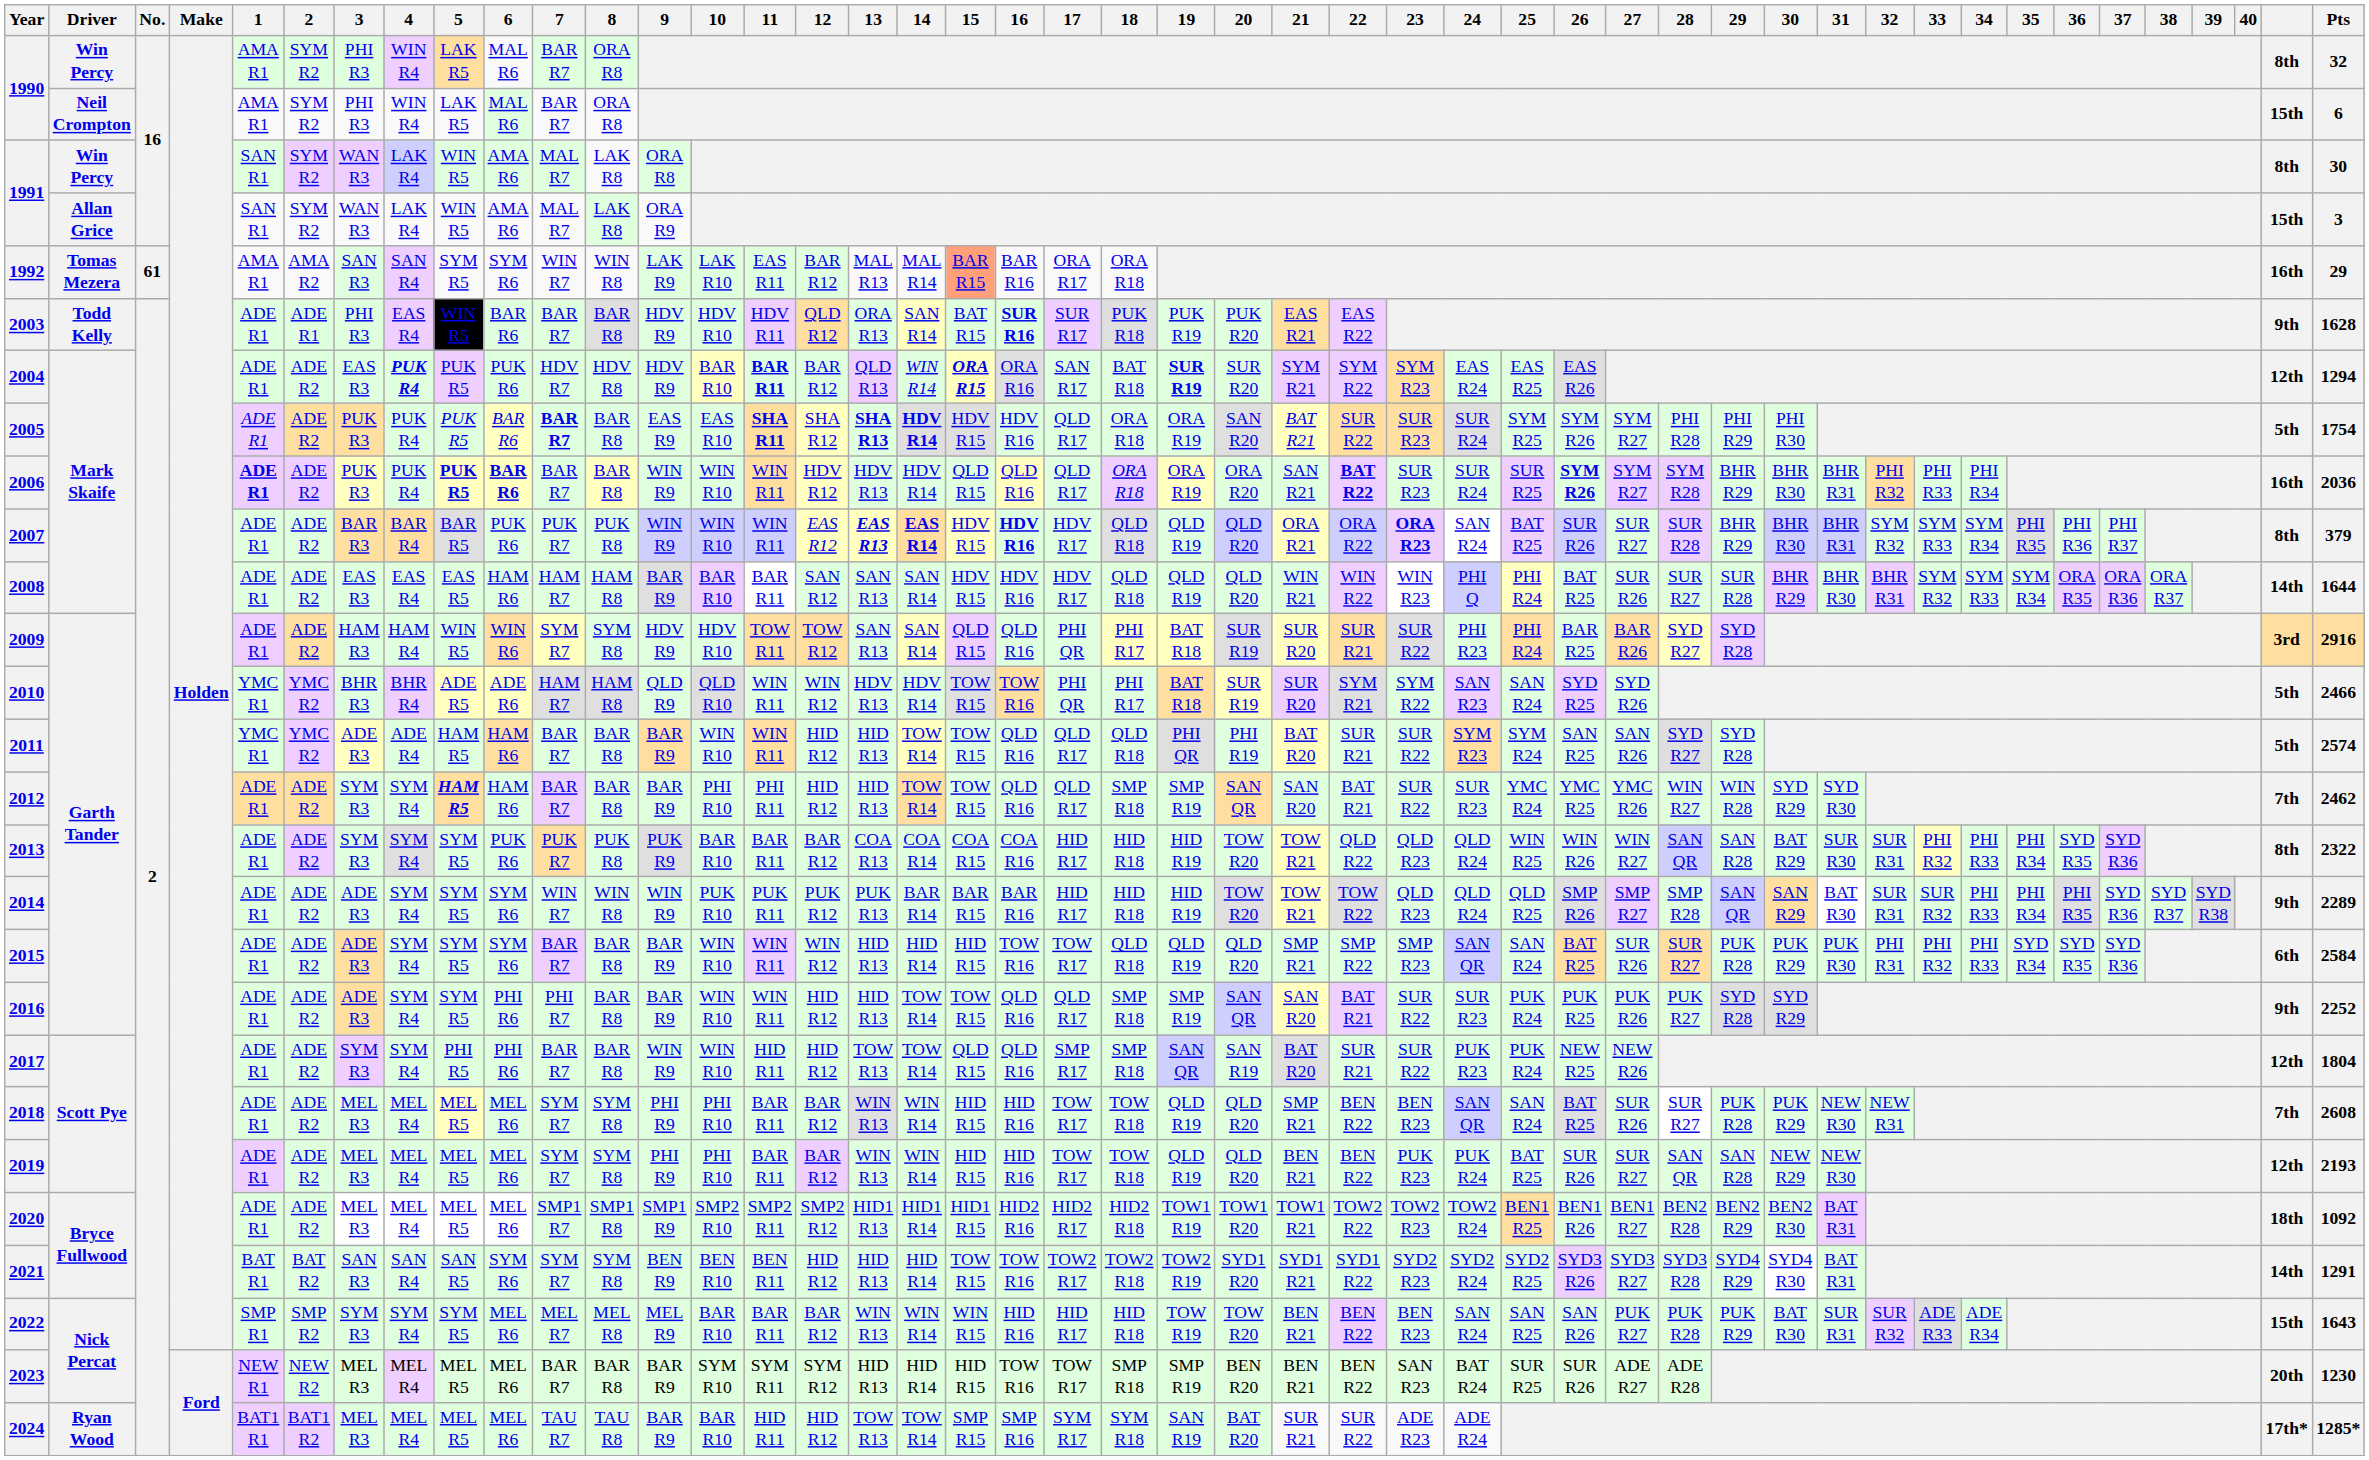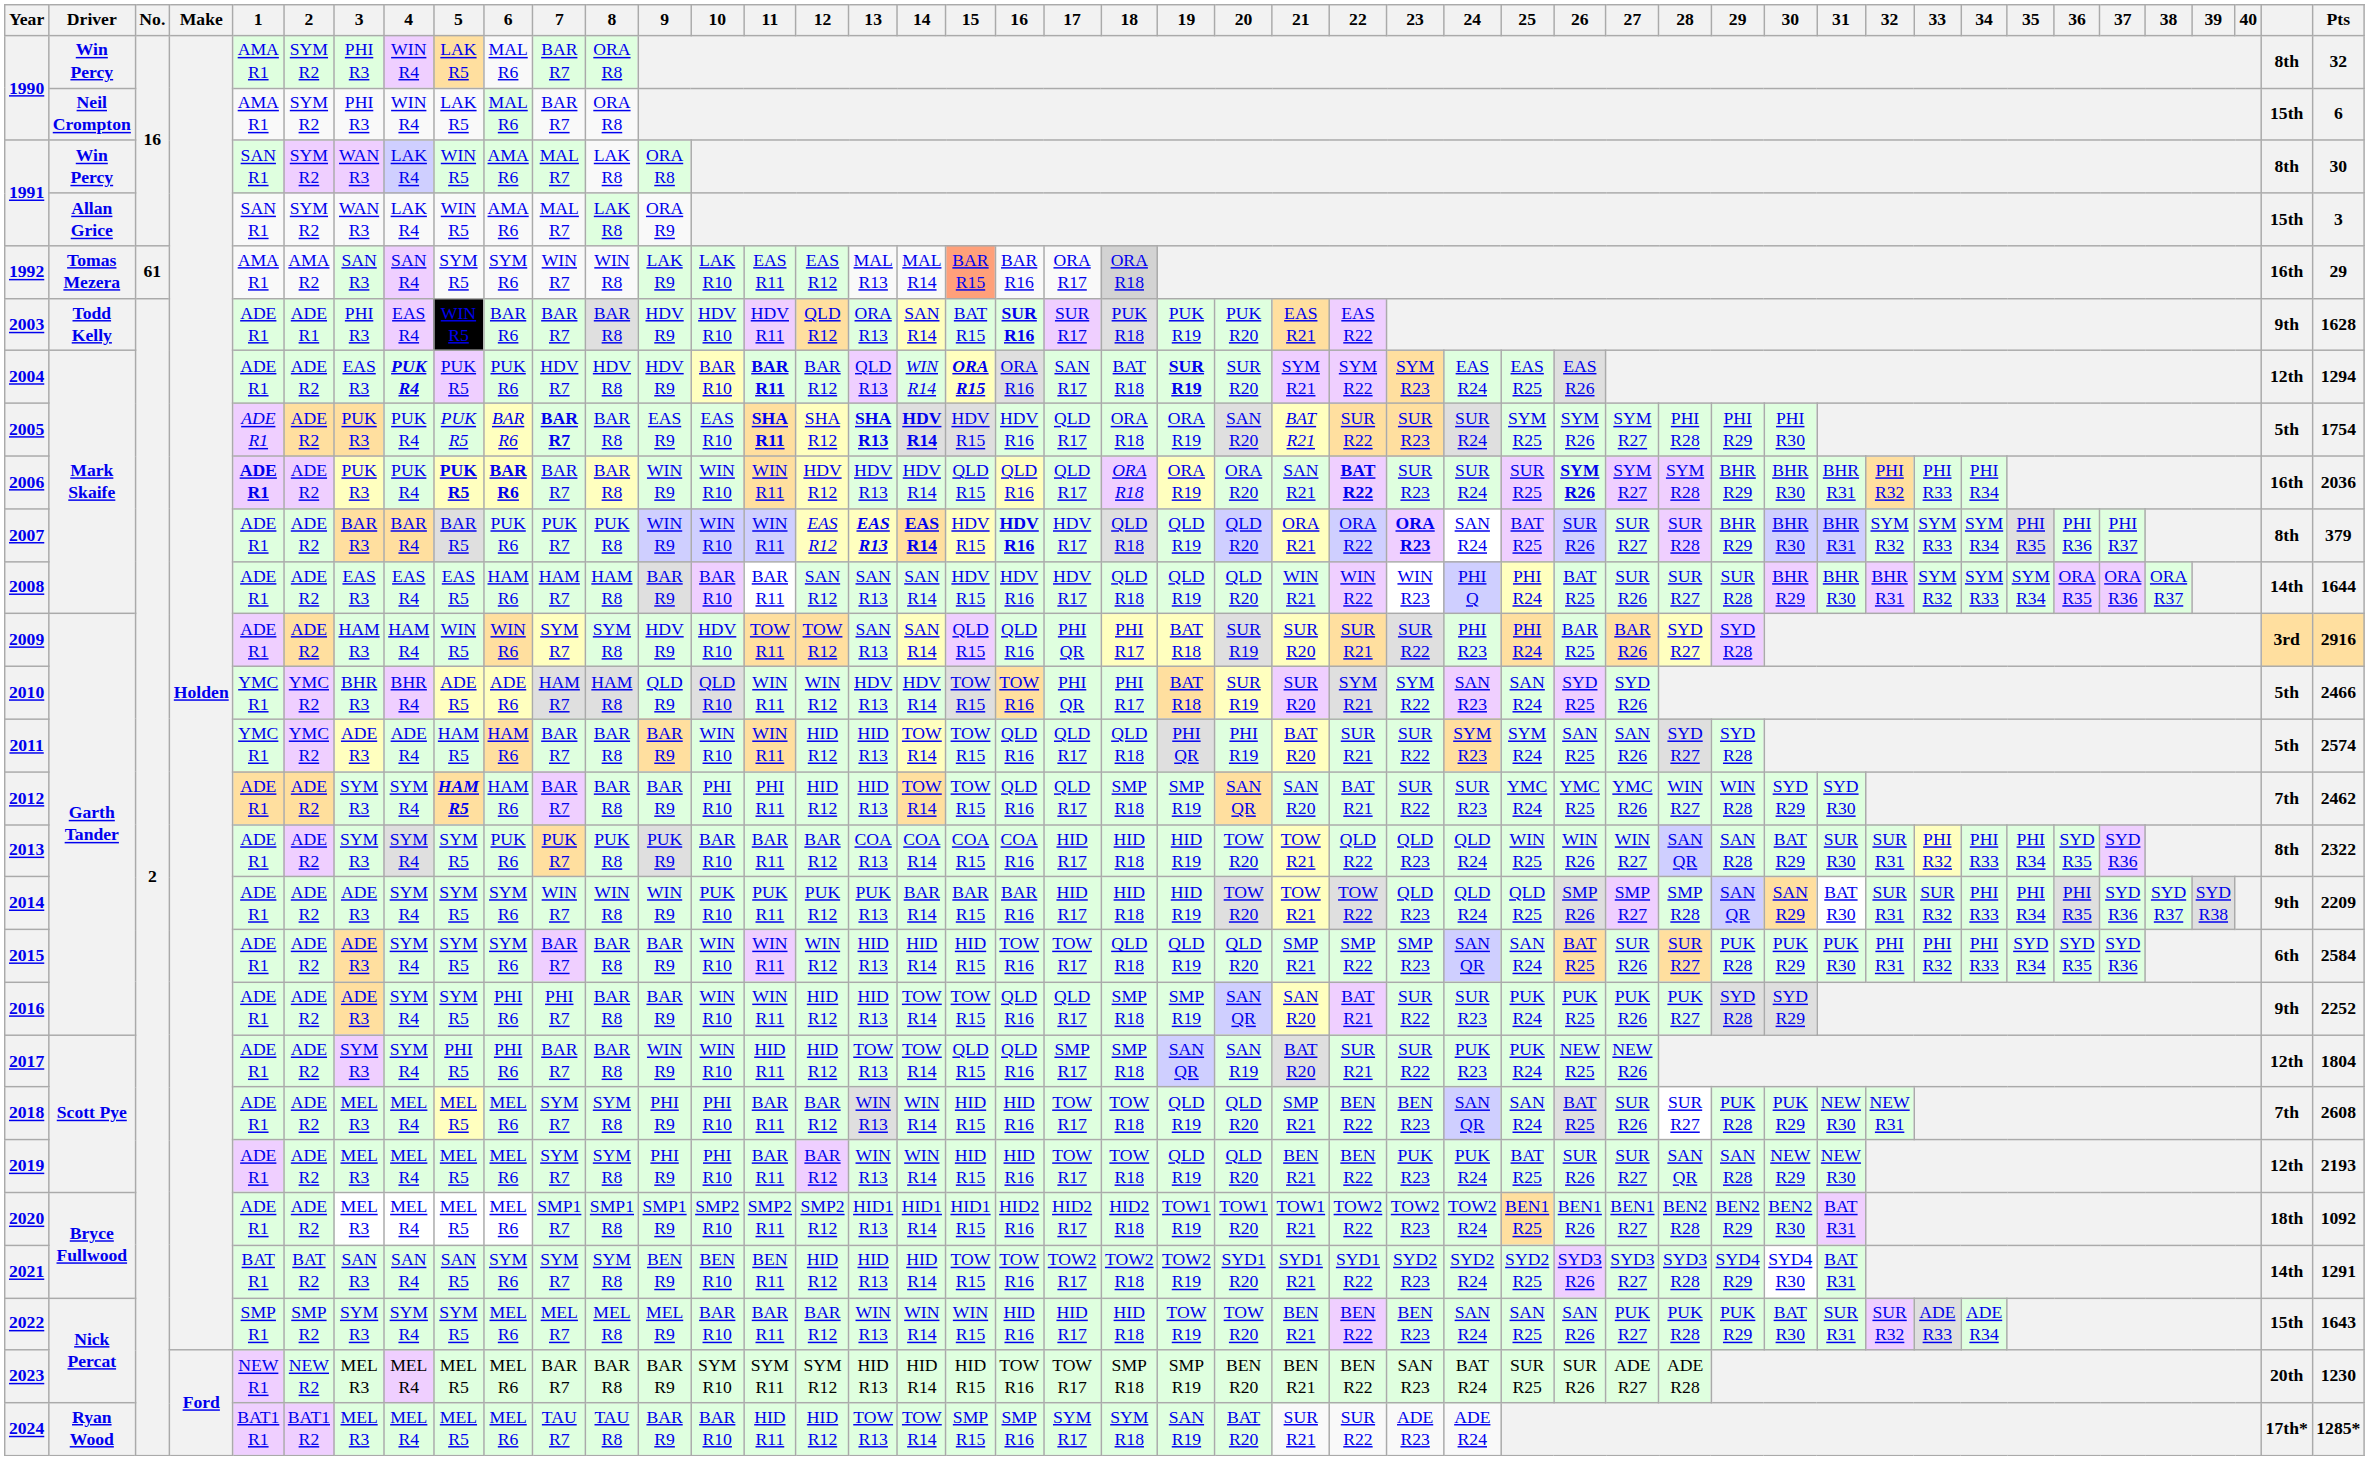(823, 271) BAR R12 -> (823, 271) EAS R12
(1129, 271) no background -> (1129, 271) lightgrey background
(2338, 902) 2289 -> (2338, 902) 2209
